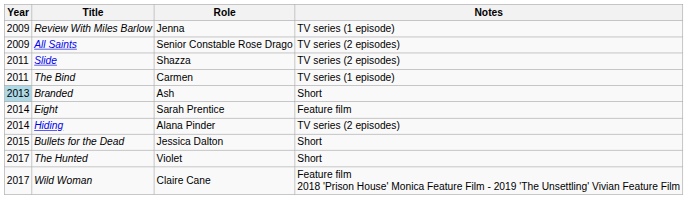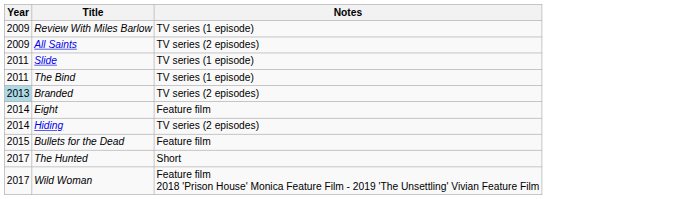- column: (225, 12)
(349, 61) TV series (2 episodes) -> (205, 61) TV series (1 episode)
(310, 93) Short -> (208, 93) TV series (2 episodes)
(310, 142) Short -> (184, 142) Feature film
